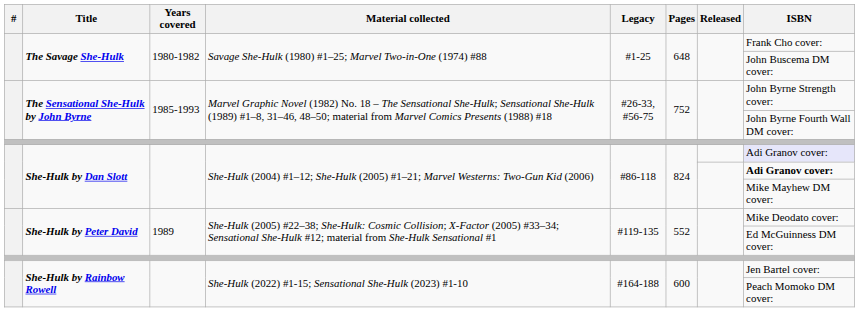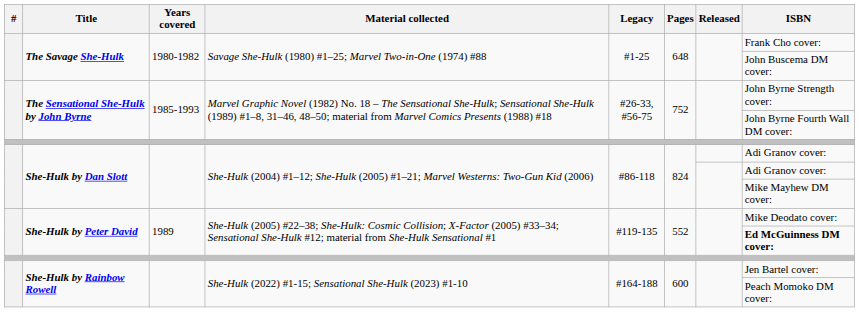(787, 153) lavender background -> (786, 153) no background
(790, 170) bold -> (786, 170) normal
(791, 240) normal -> (792, 240) bold
